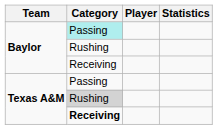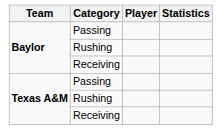(88, 30) paleturquoise background -> (92, 30) no background
(89, 98) lightgrey background -> (93, 98) no background
(95, 115) bold -> (96, 115) normal
